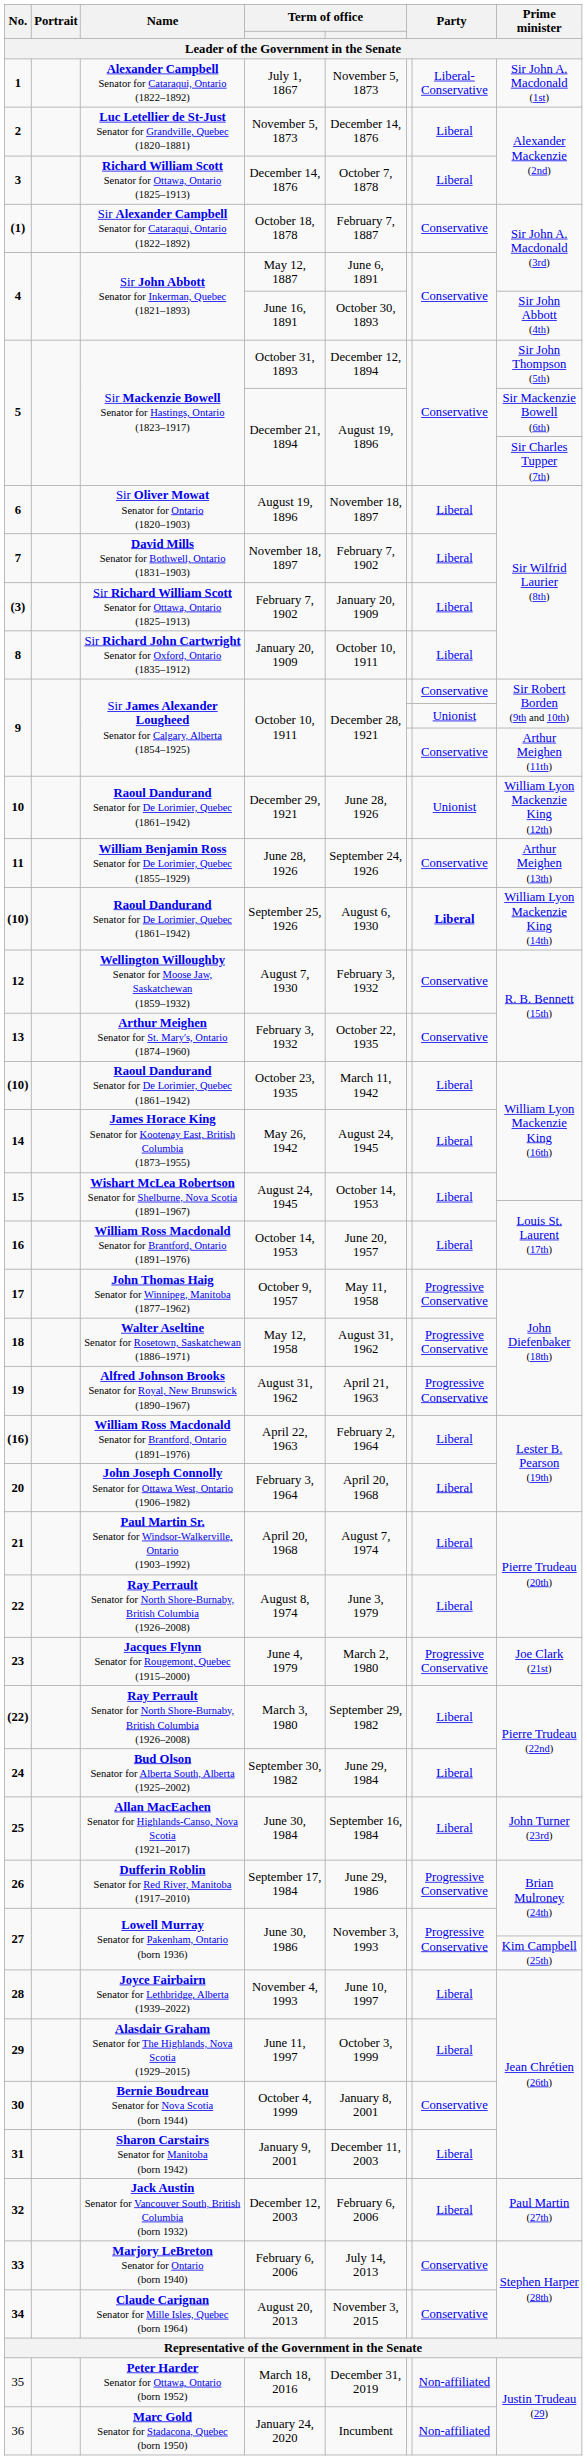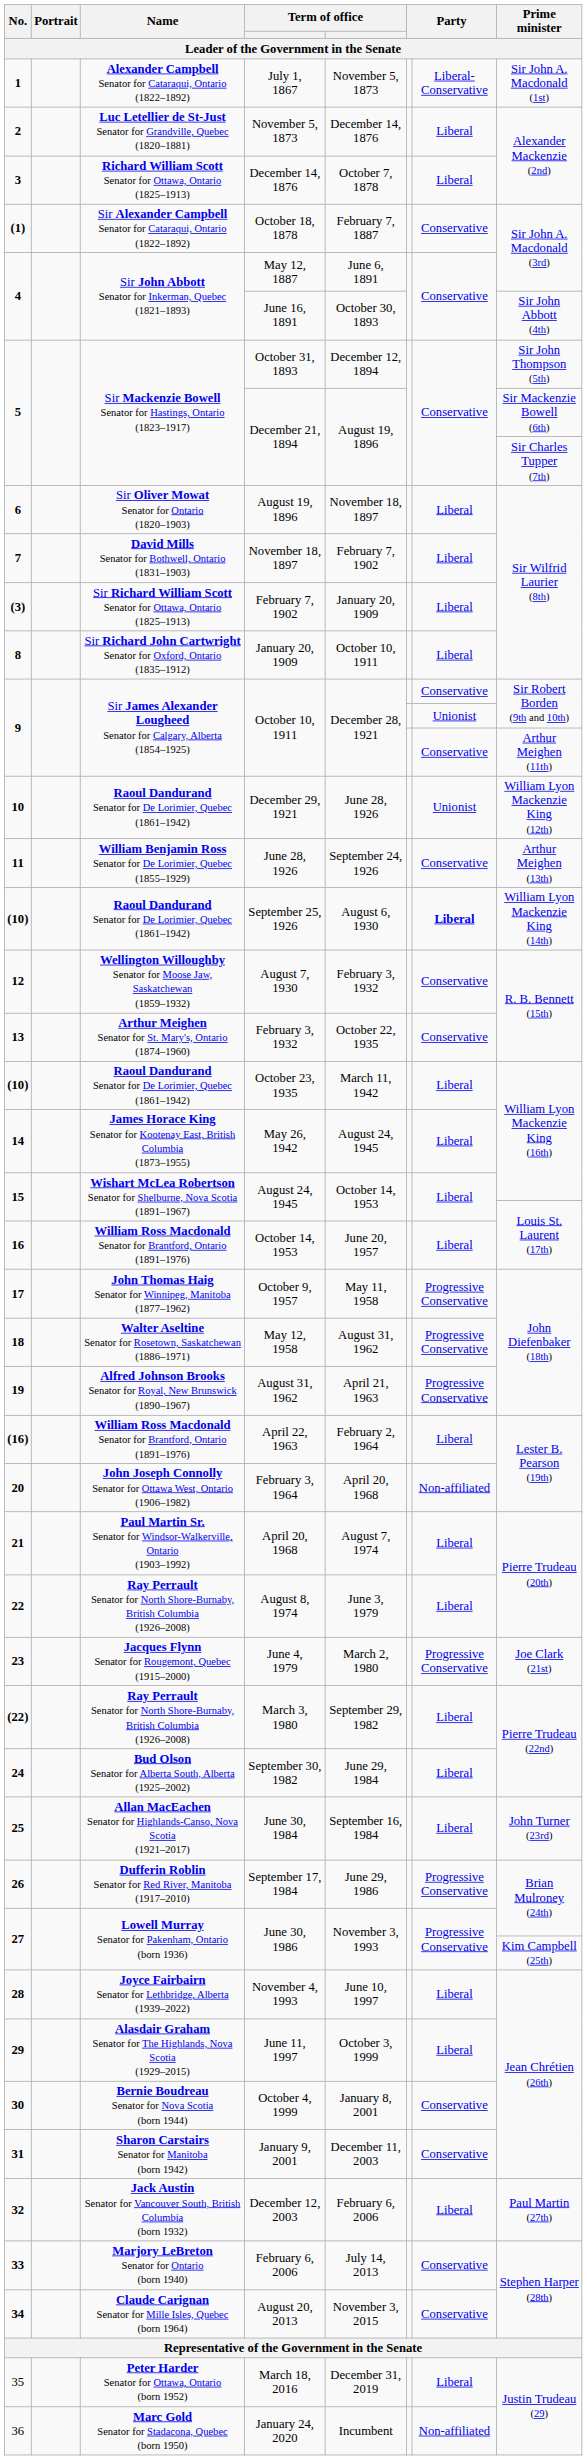(454, 1487) Liberal -> (454, 1487) Non-affiliated
(454, 2154) Liberal -> (454, 2154) Conservative
(454, 2382) Non-affiliated -> (454, 2382) Liberal
